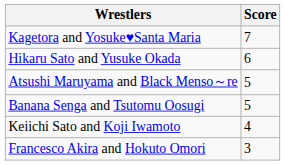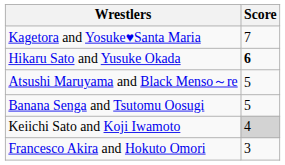(247, 59) normal -> (247, 59) bold
(247, 127) no background -> (247, 127) lightgrey background
